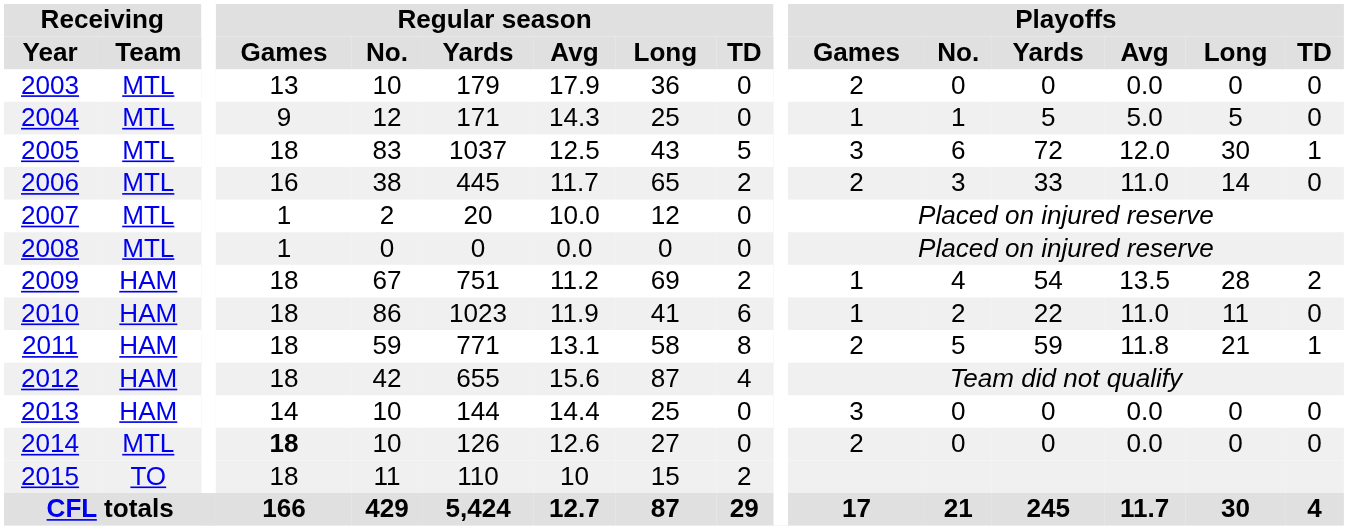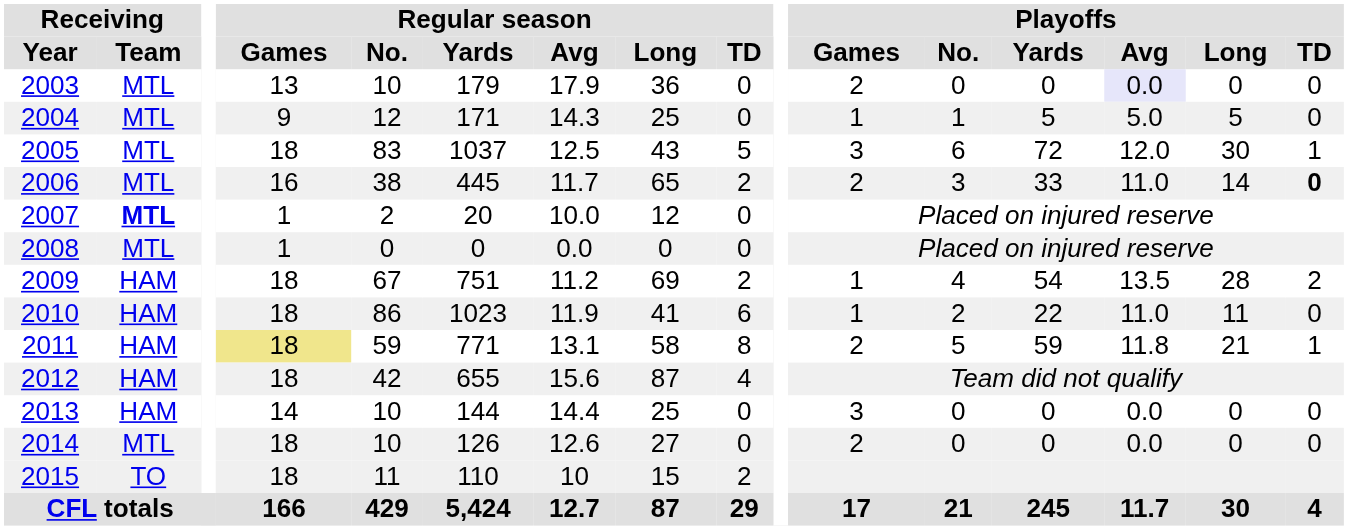(1145, 85) no background -> (1145, 85) lavender background
(1314, 182) normal -> (1314, 182) bold
(148, 215) normal -> (148, 215) bold
(284, 345) no background -> (284, 345) khaki background
(284, 443) bold -> (284, 443) normal
